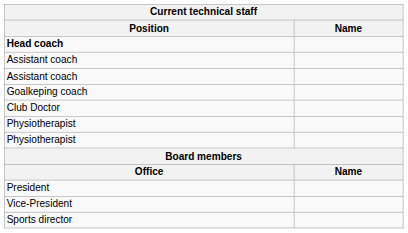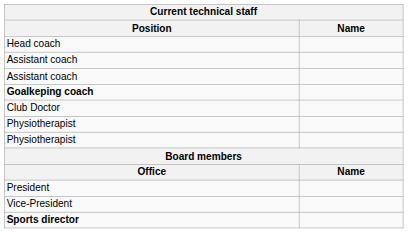(35, 44) bold -> (34, 44) normal
(47, 92) normal -> (50, 92) bold
(39, 220) normal -> (43, 220) bold
